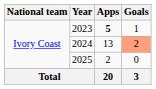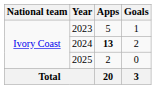(108, 28) bold -> (108, 28) normal
(108, 44) normal -> (108, 44) bold
(136, 44) lightsalmon background -> (136, 44) no background
